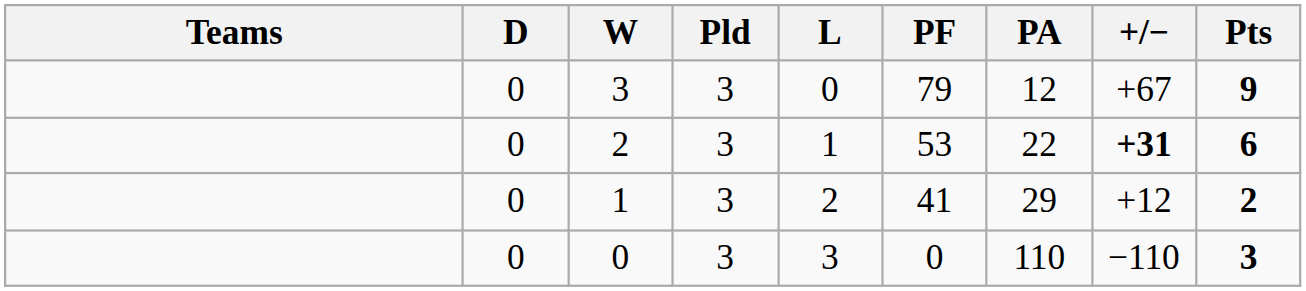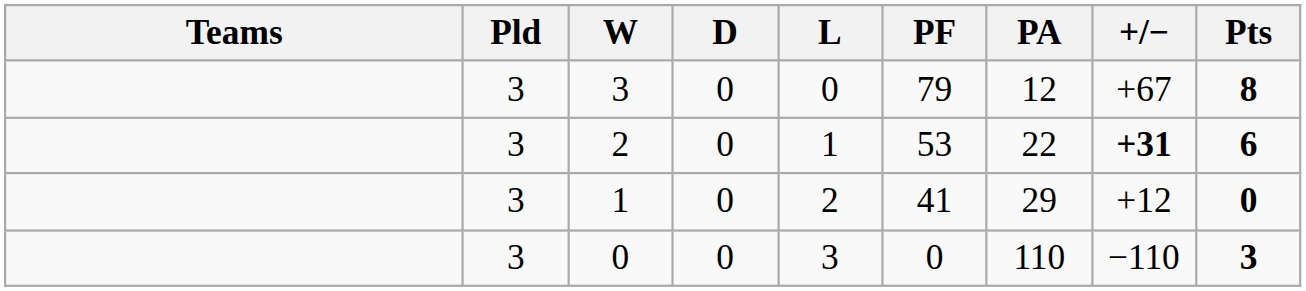columns swapped: (725, 32) <-> (516, 32)
(1249, 88) 9 -> (1249, 88) 8
(1249, 200) 2 -> (1249, 200) 0
